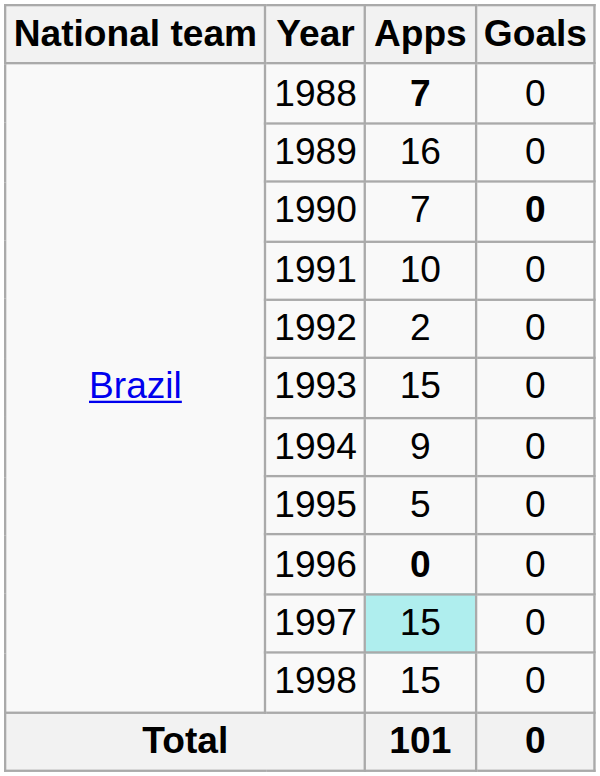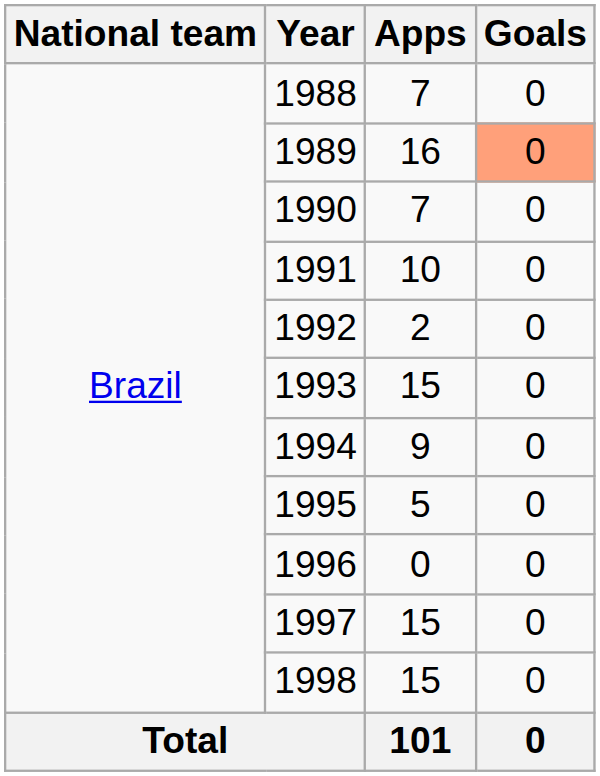(420, 92) bold -> (420, 92) normal
(535, 151) no background -> (535, 151) lightsalmon background
(535, 210) bold -> (535, 210) normal
(420, 563) bold -> (420, 563) normal
(420, 622) paleturquoise background -> (420, 622) no background
